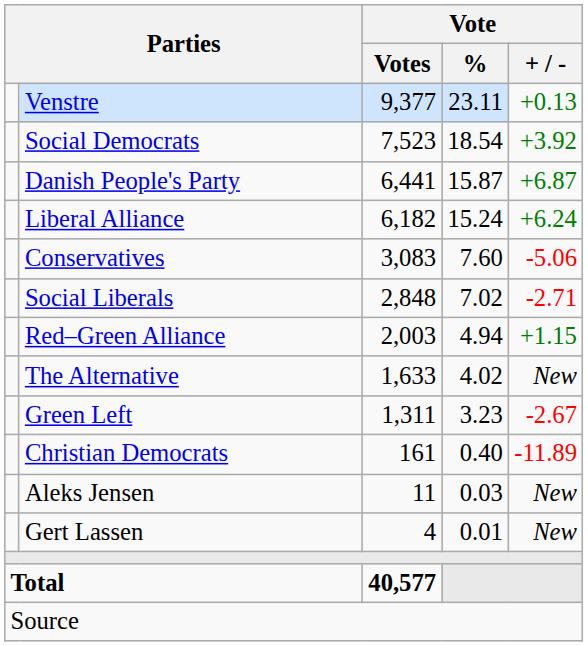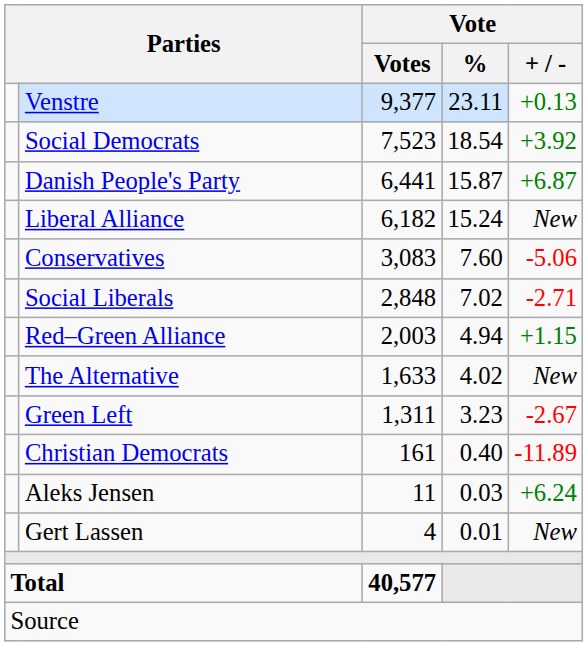(548, 219) +6.24 -> (555, 219) New
(555, 492) New -> (548, 492) +6.24
